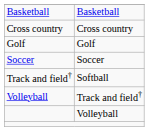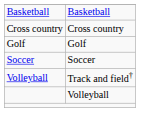- row: (93, 77)
